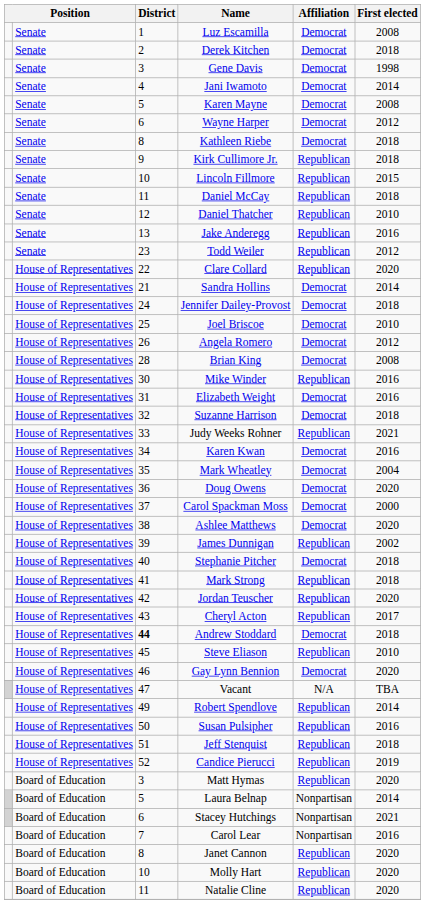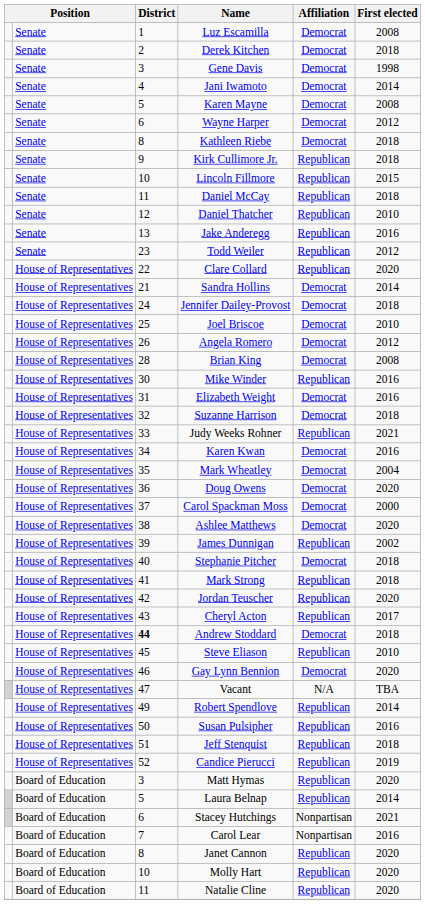(324, 799) Nonpartisan -> (324, 799) Republican
